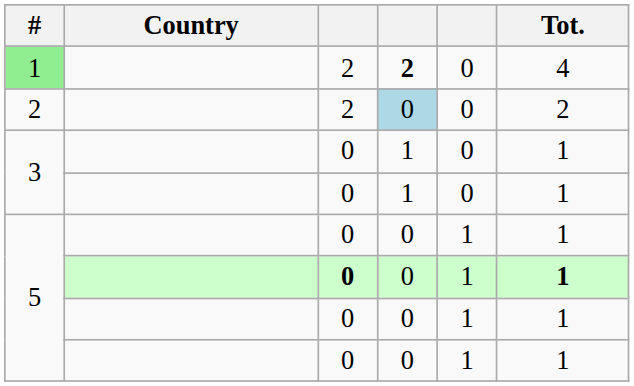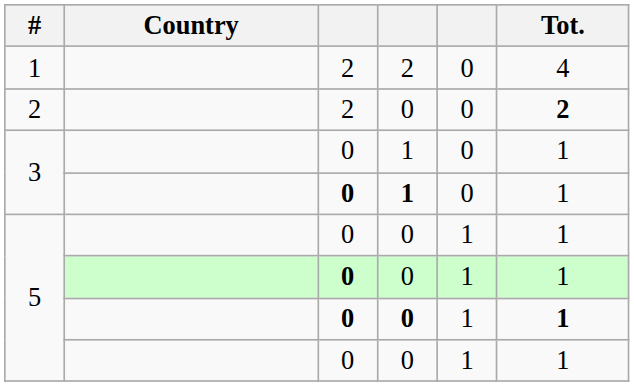(35, 67) lightgreen background -> (35, 67) no background
(407, 67) bold -> (407, 67) normal
(407, 109) lightblue background -> (407, 109) no background
(563, 109) normal -> (563, 109) bold
(348, 192) normal -> (348, 192) bold
(407, 192) normal -> (407, 192) bold
(563, 276) bold -> (563, 276) normal
(348, 318) normal -> (348, 318) bold
(407, 318) normal -> (407, 318) bold
(563, 318) normal -> (563, 318) bold
